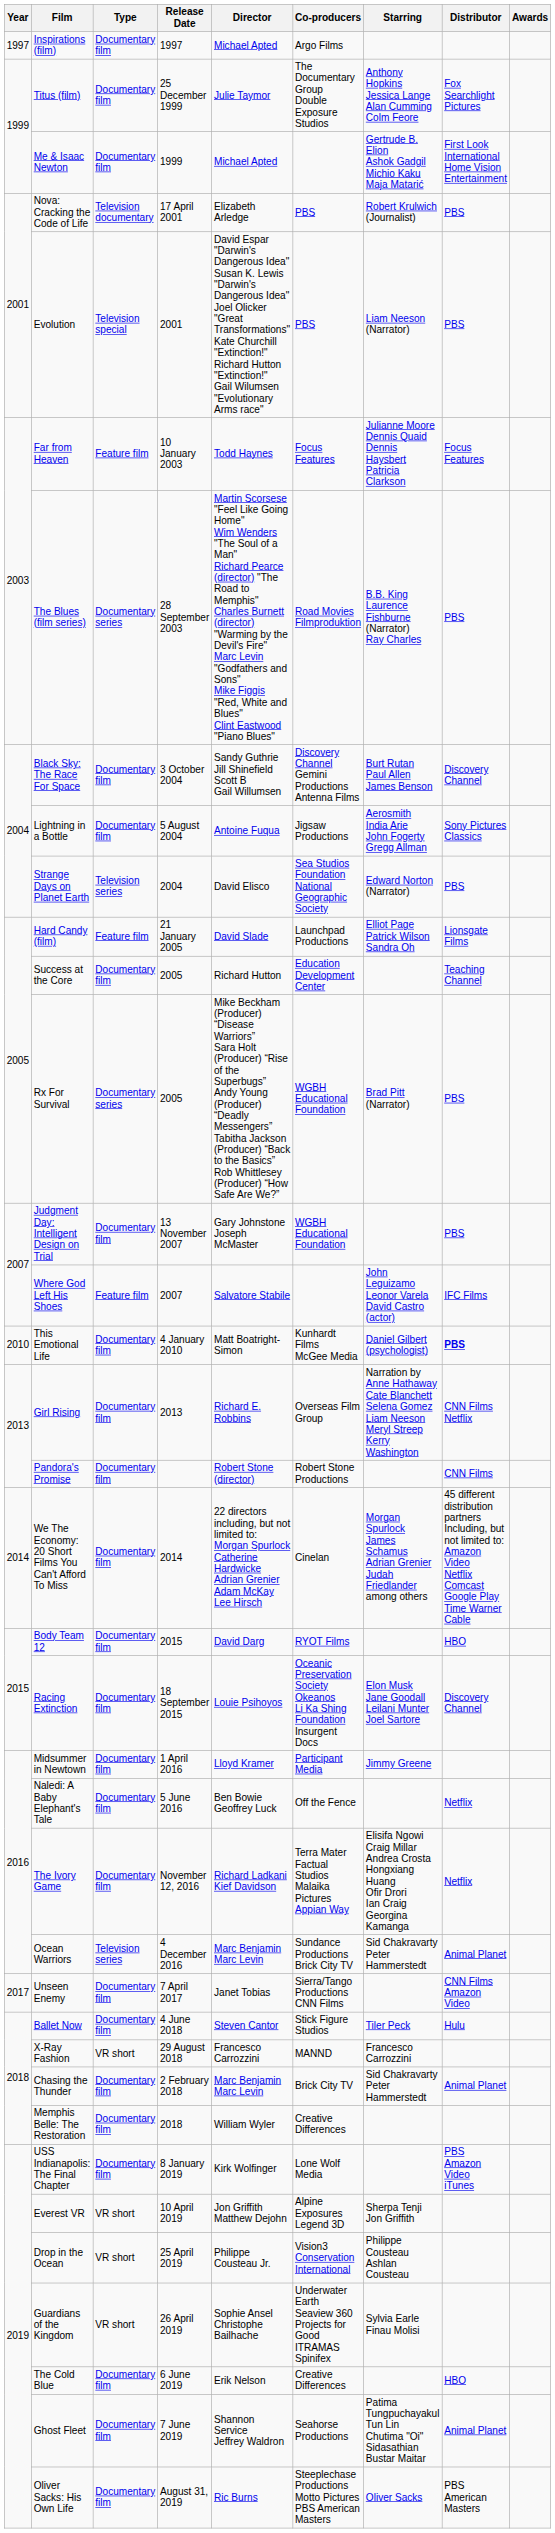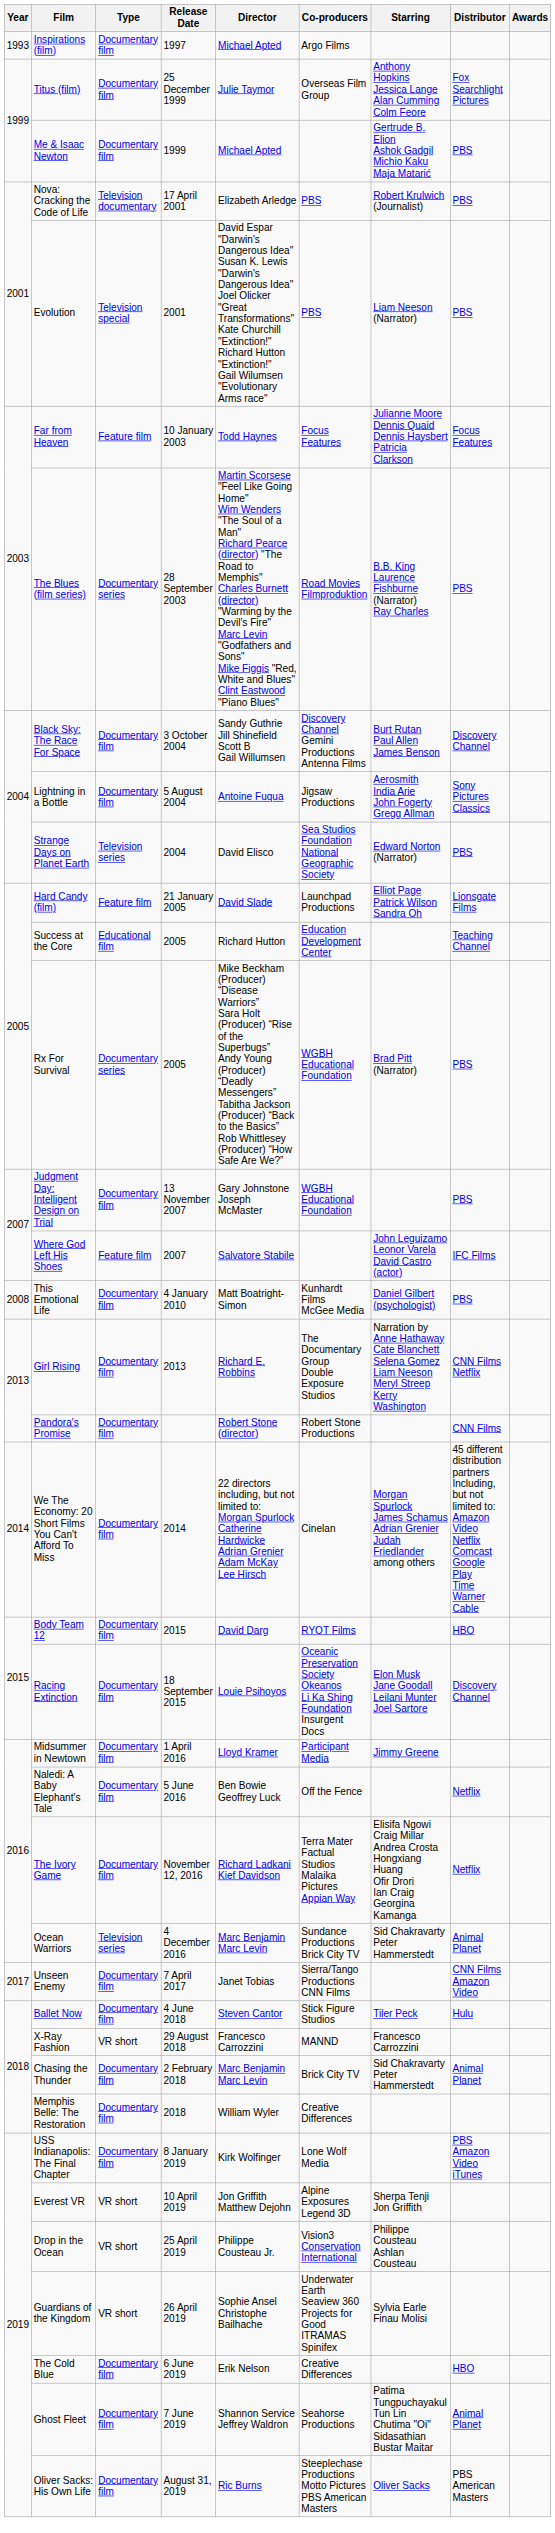(18, 45) 1997 -> (18, 45) 1993
(325, 95) The Documentary Group Double Exposure Studios -> (334, 89) Overseas Film Group
(476, 162) First Look International Home Vision Entertainment -> (462, 151) PBS
(125, 975) Documentary film -> (124, 941) Educational film
(18, 1345) 2010 -> (18, 1300) 2008
(455, 1345) bold -> (462, 1300) normal
(327, 1412) Overseas Film Group -> (331, 1367) The Documentary Group Double Exposure Studios
